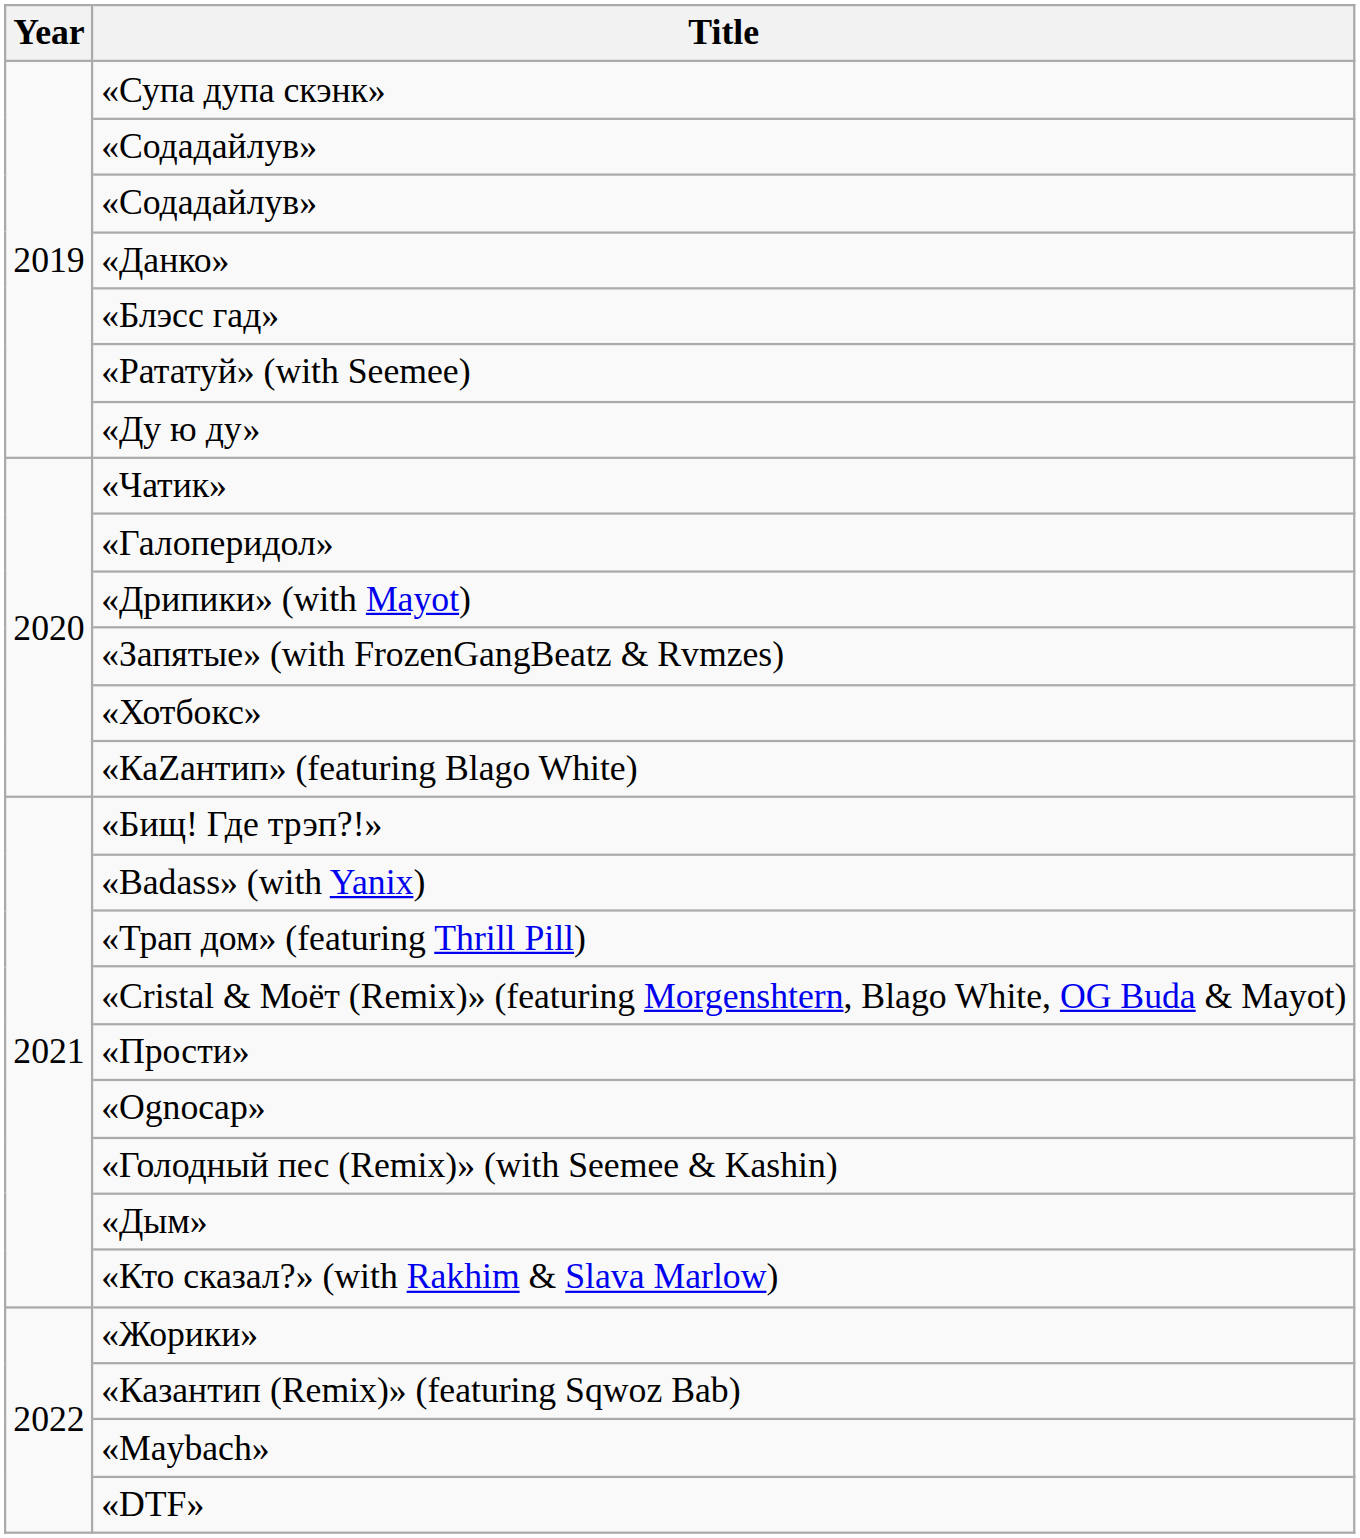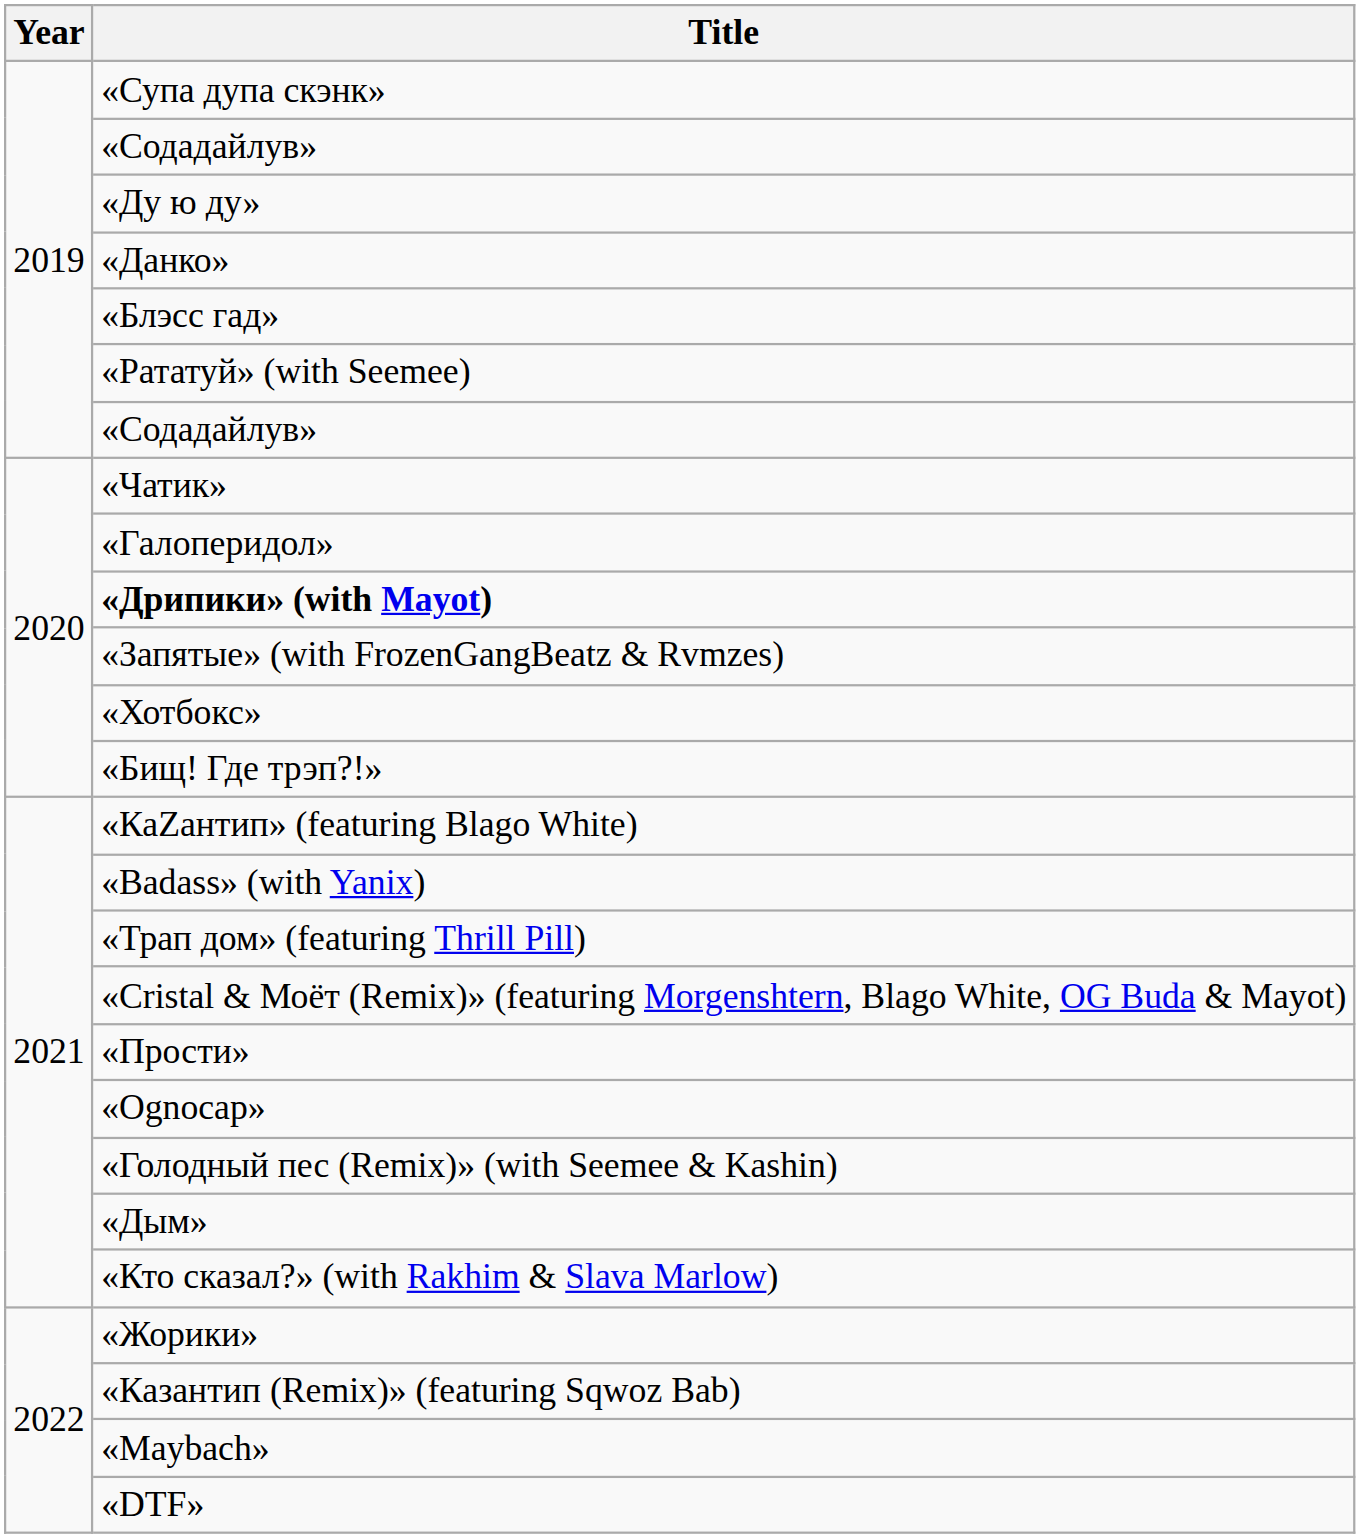(209, 202) «Содадайлув» -> (181, 202) «Ду ю ду»
(181, 428) «Ду ю ду» -> (209, 428) «Содадайлув»
(286, 598) normal -> (297, 598) bold
(369, 768) «КаZантип» (featuring Blago White) -> (242, 768) «Бищ! Где трэп?!»
(242, 825) «Бищ! Где трэп?!» -> (369, 825) «КаZантип» (featuring Blago White)
